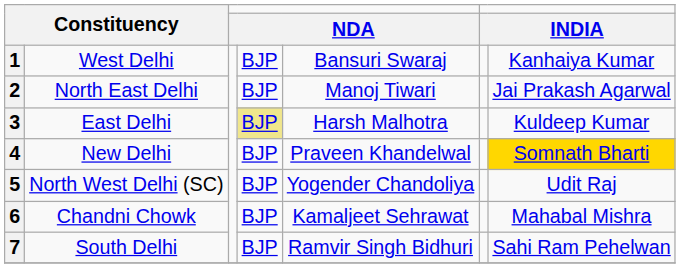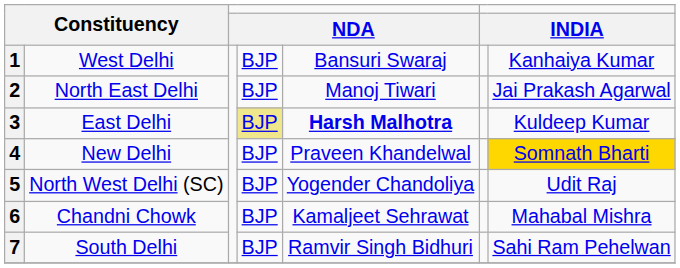(381, 122) normal -> (381, 122) bold
